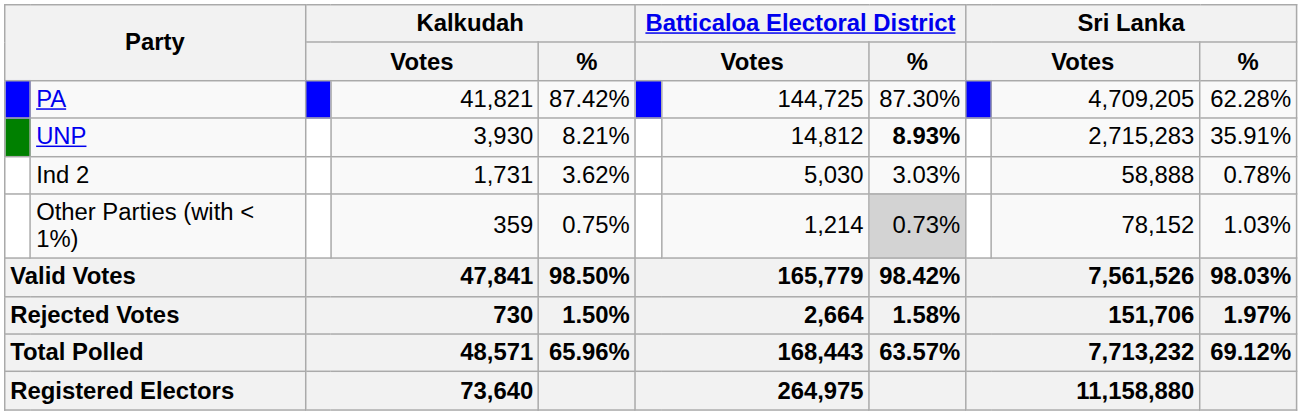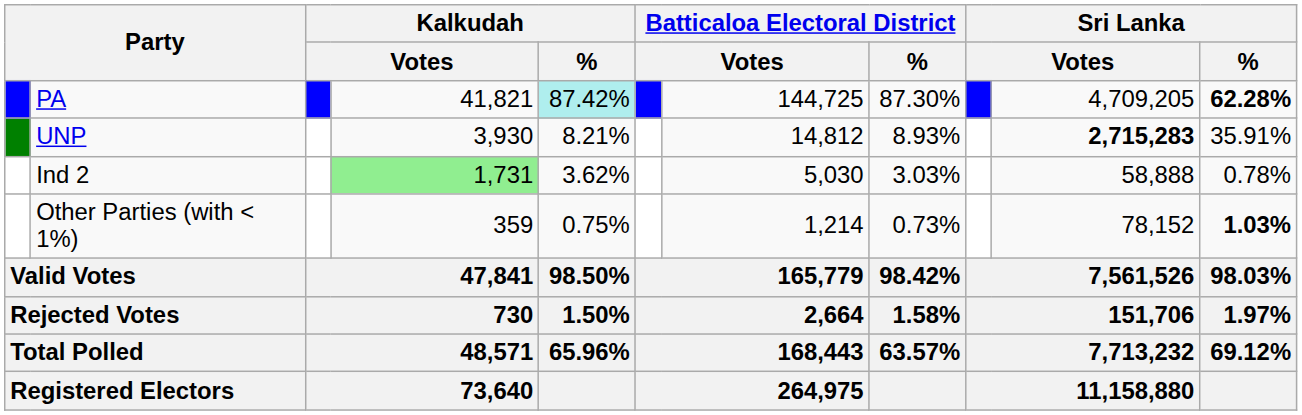(589, 99) no background -> (589, 99) paleturquoise background
(1251, 99) normal -> (1251, 99) bold
(926, 136) bold -> (926, 136) normal
(1141, 136) normal -> (1141, 136) bold
(503, 174) no background -> (503, 174) lightgreen background
(926, 225) lightgrey background -> (926, 225) no background
(1257, 225) normal -> (1257, 225) bold
